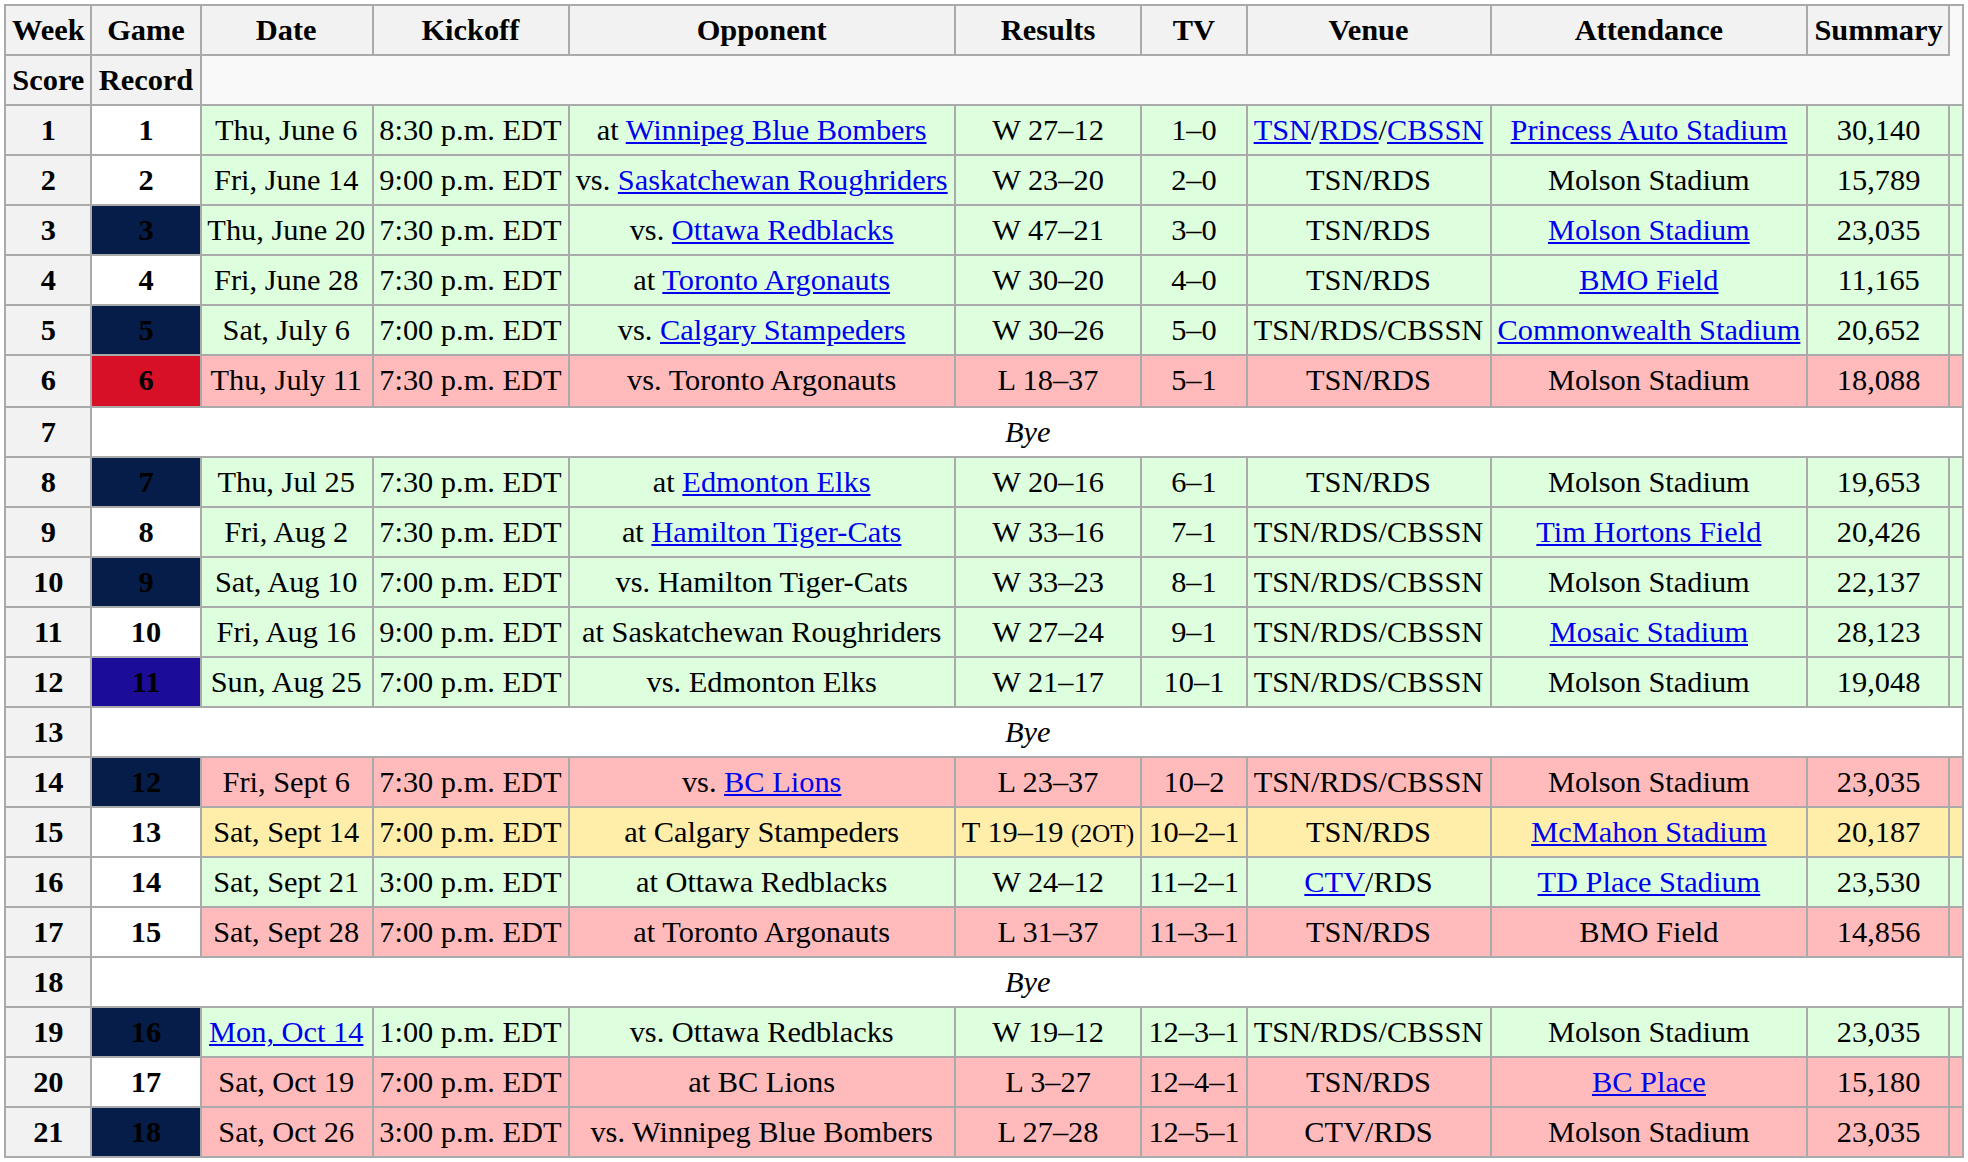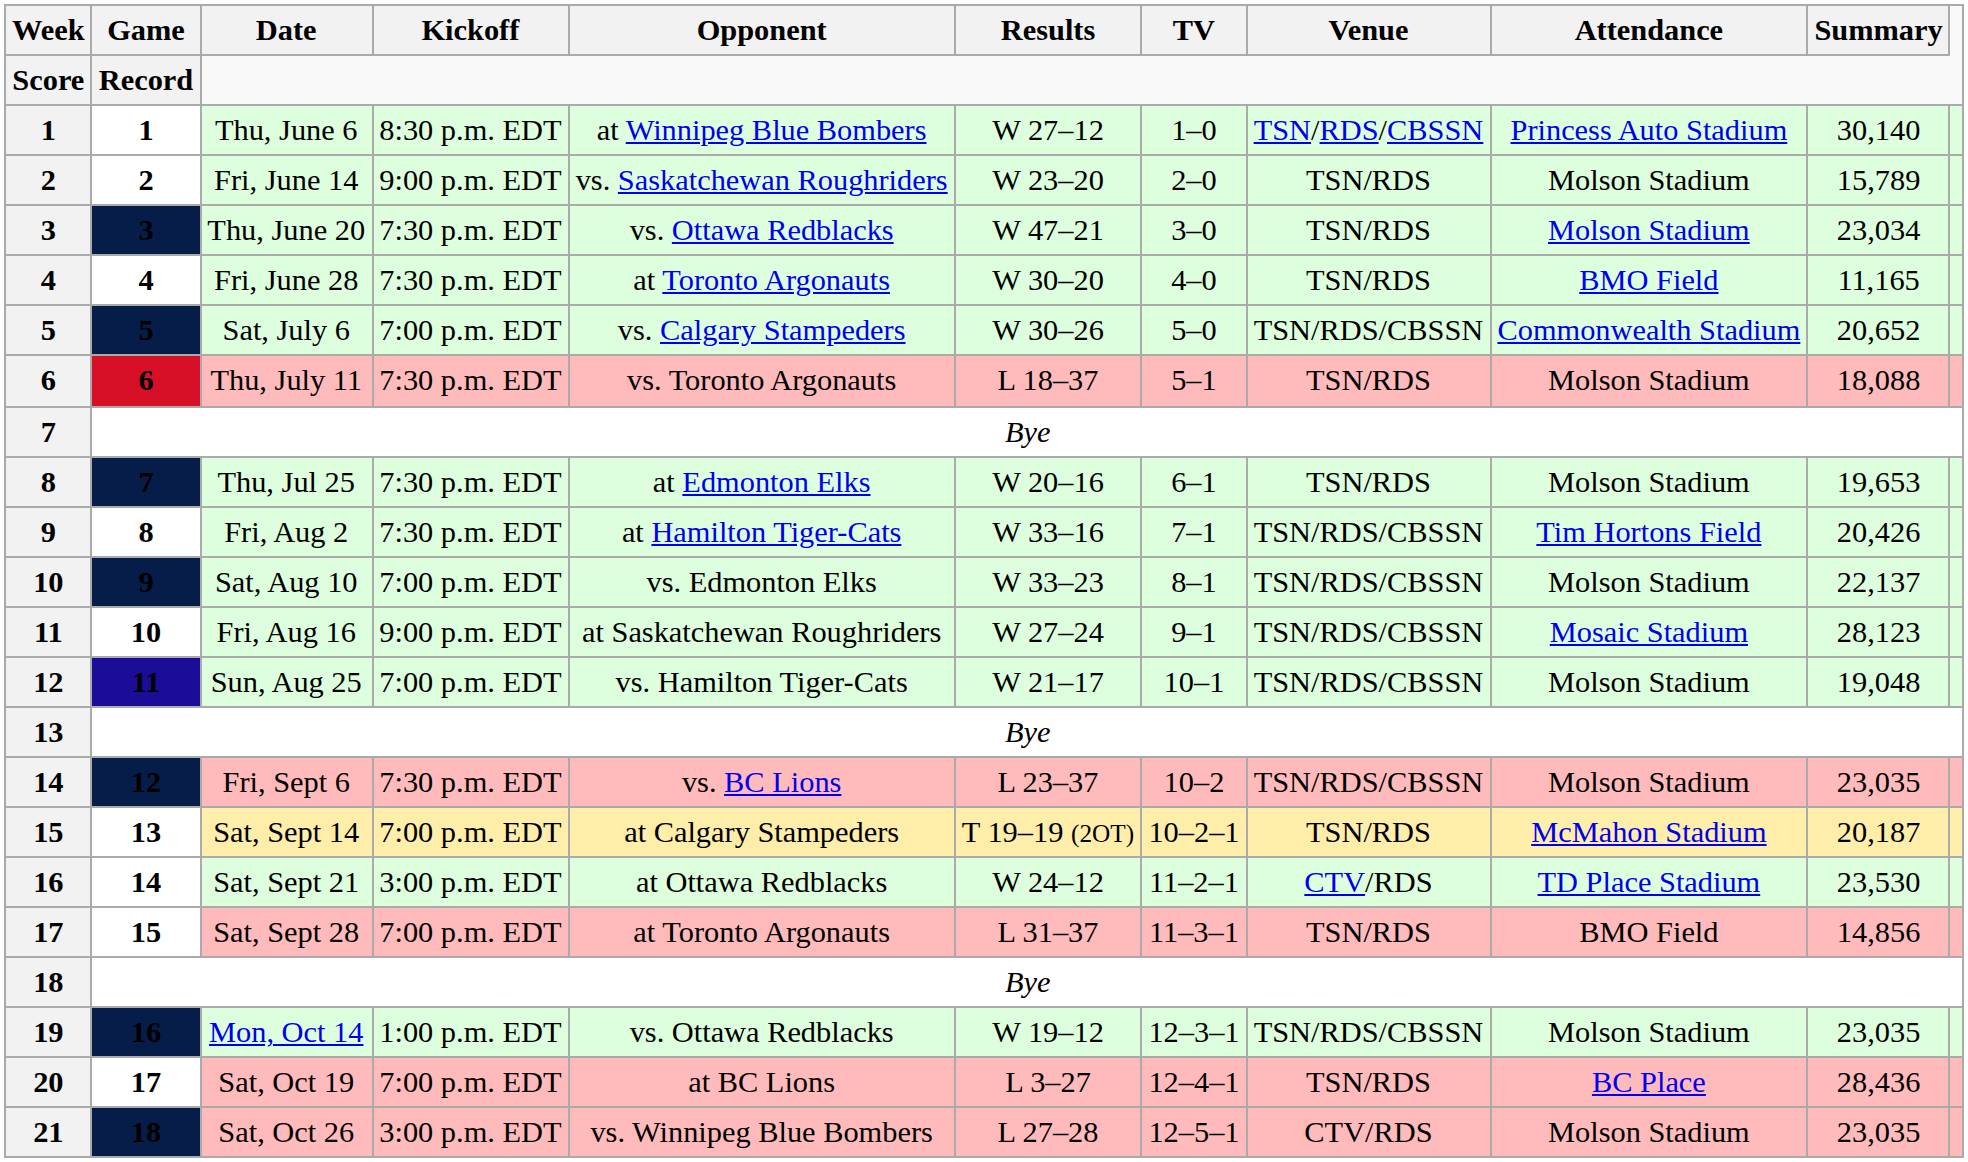(1879, 230) 23,035 -> (1879, 230) 23,034
(762, 581) vs. Hamilton Tiger-Cats -> (762, 581) vs. Edmonton Elks
(762, 681) vs. Edmonton Elks -> (762, 681) vs. Hamilton Tiger-Cats
(1879, 1082) 15,180 -> (1879, 1082) 28,436
